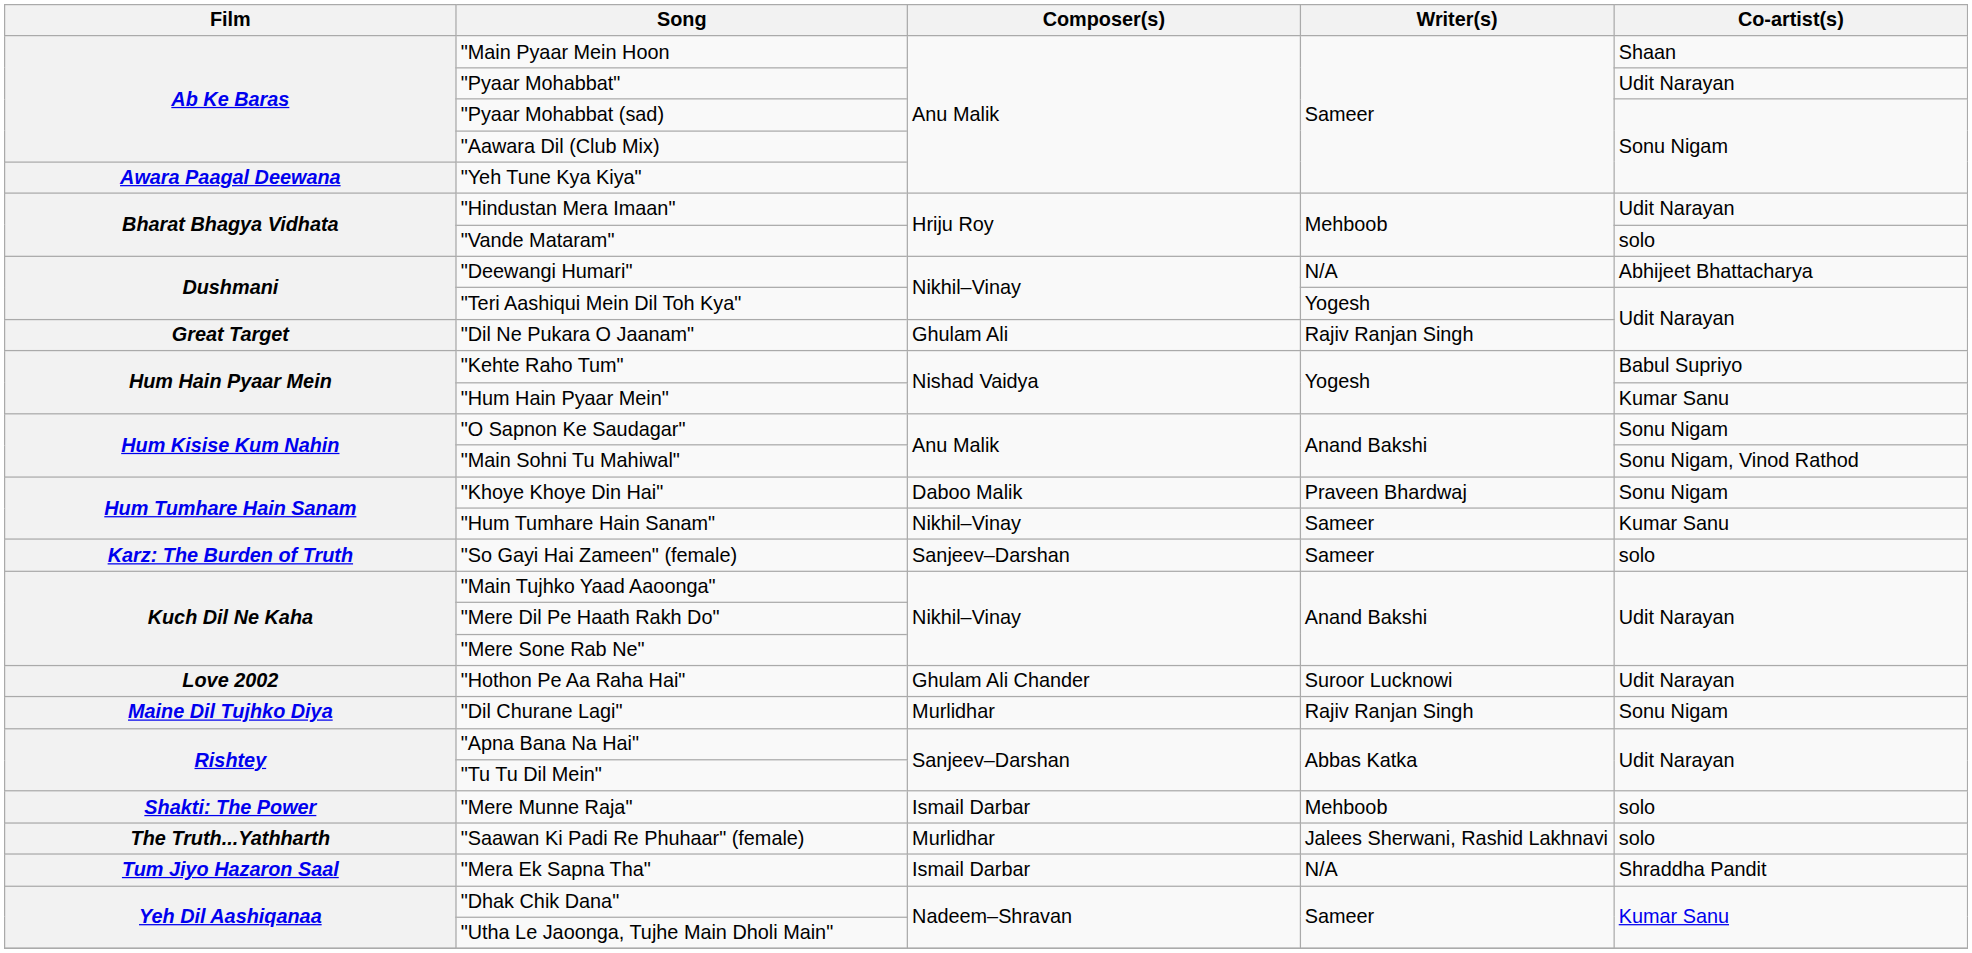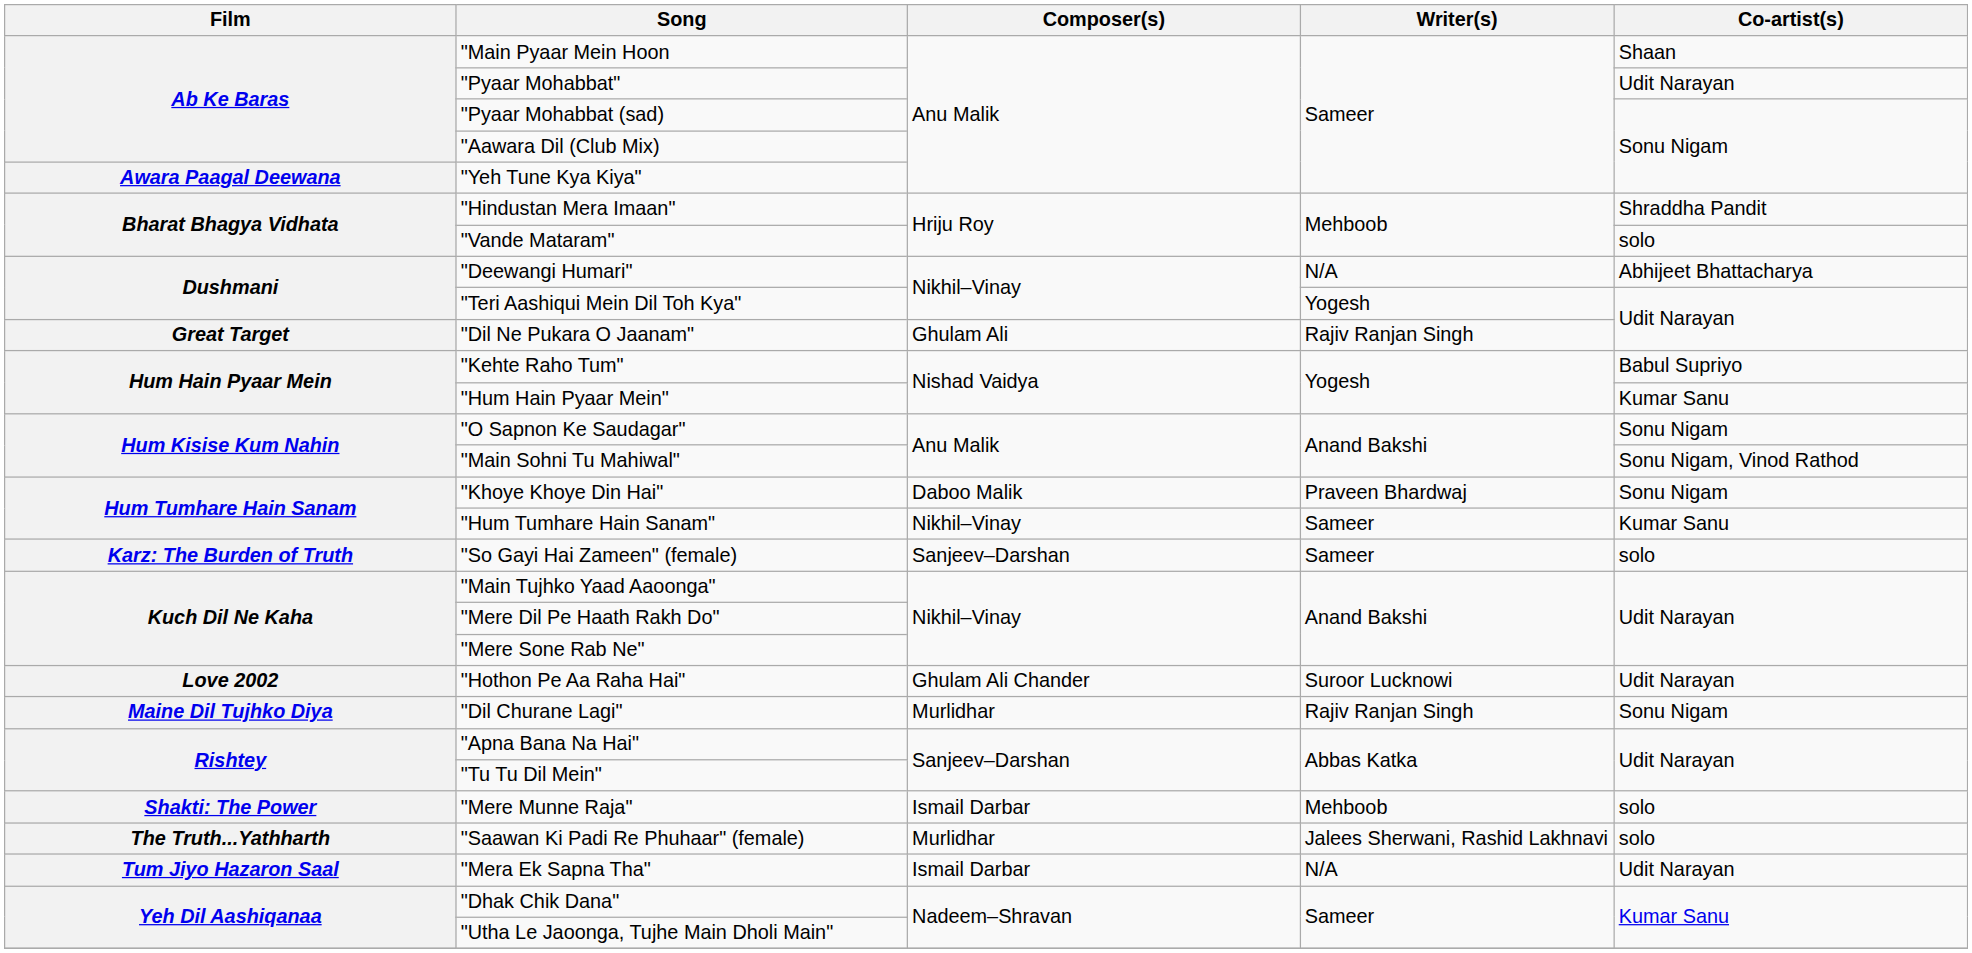(1677, 209) Udit Narayan -> (1693, 209) Shraddha Pandit
(1693, 869) Shraddha Pandit -> (1677, 869) Udit Narayan
